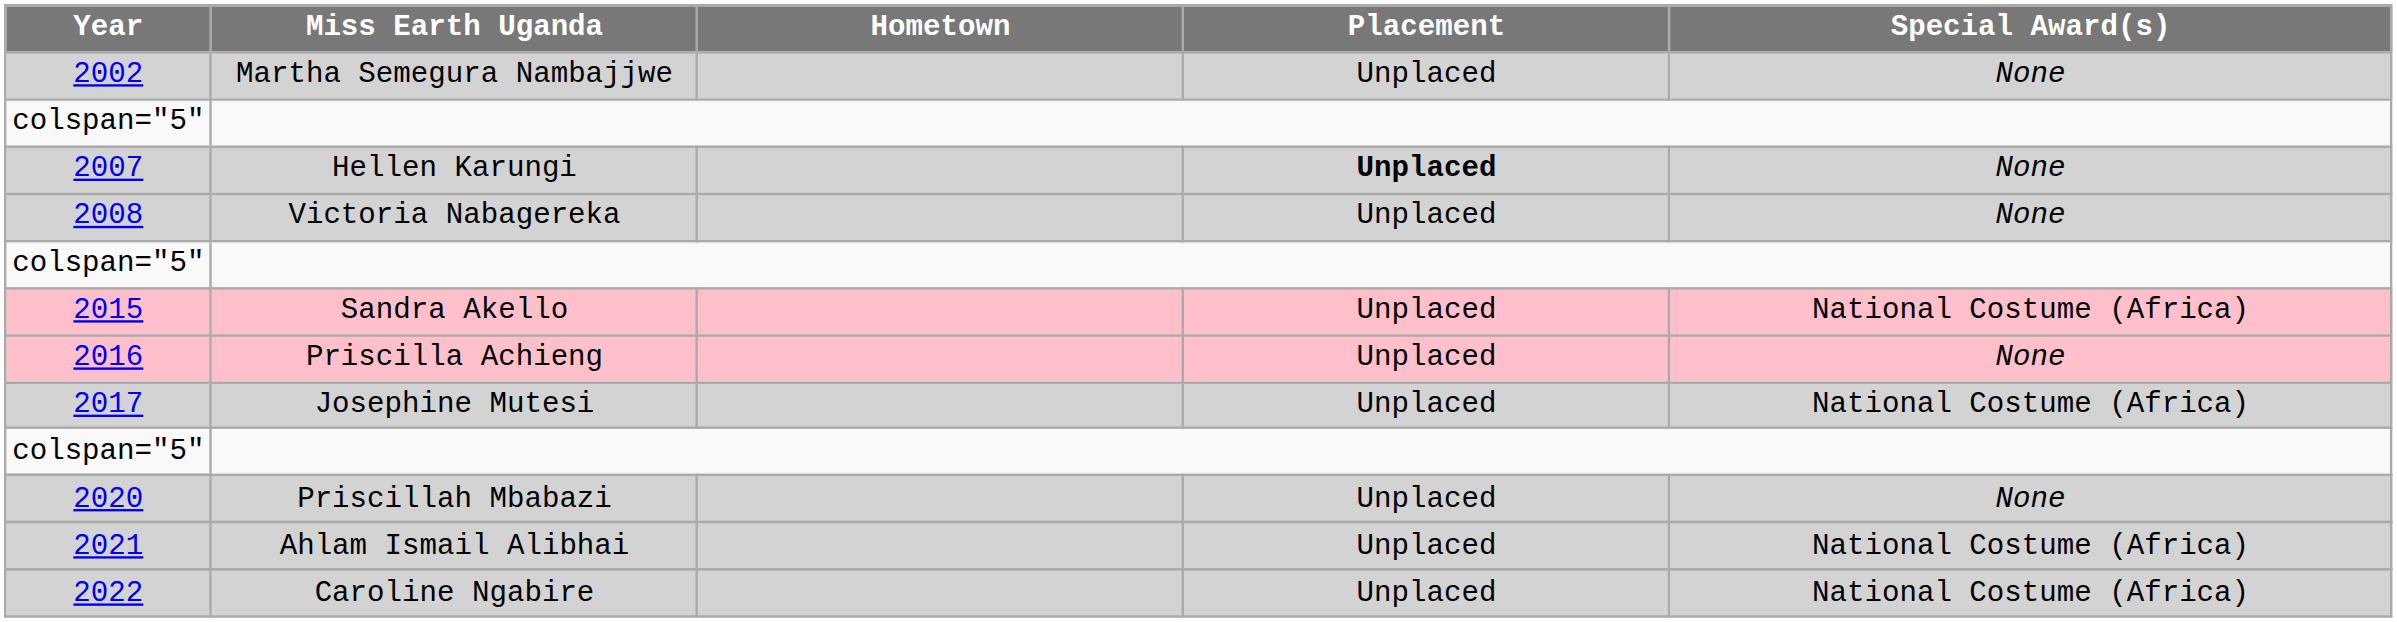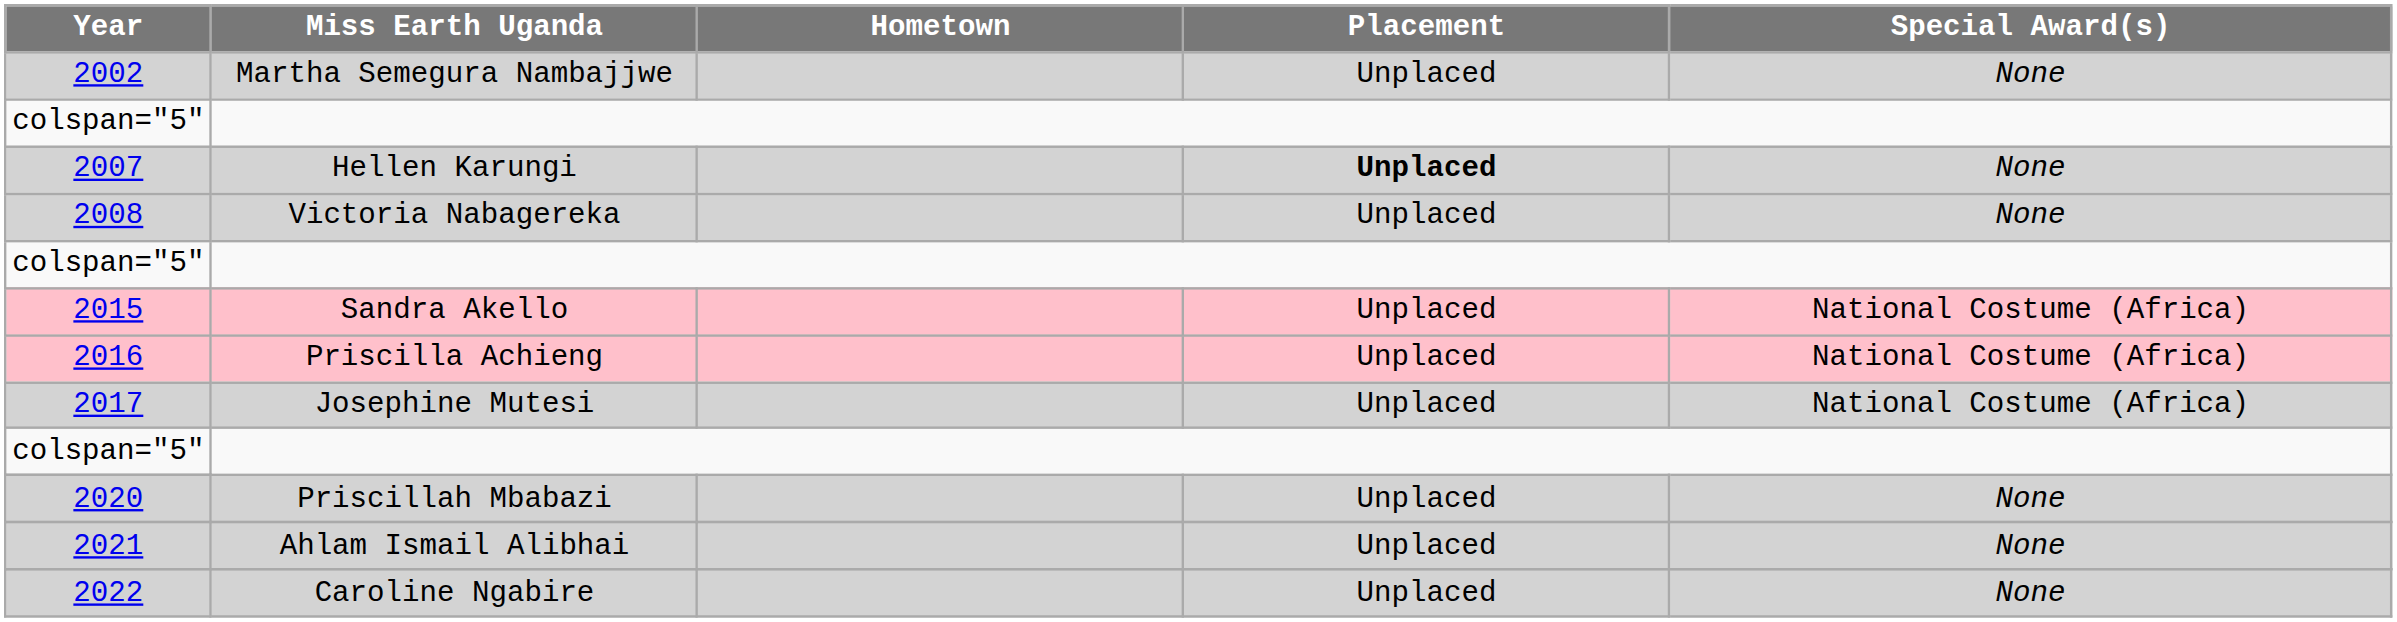(2031, 358) None -> (2031, 358) National Costume (Africa)
(2031, 547) National Costume (Africa) -> (2031, 547) None
(2031, 594) National Costume (Africa) -> (2031, 594) None
